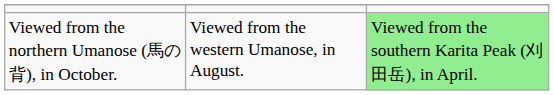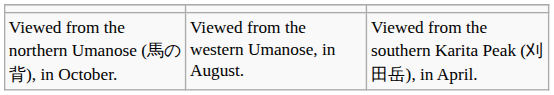(457, 50) lightgreen background -> (457, 50) no background
